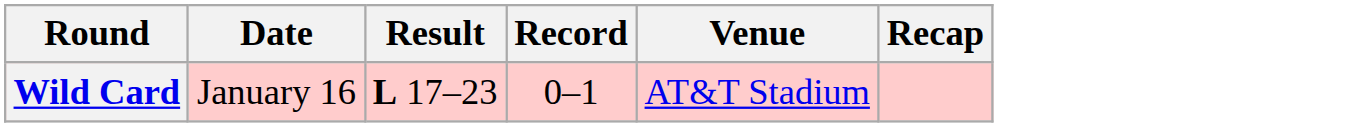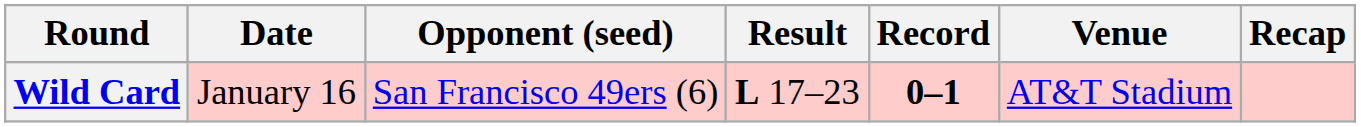+ column: (546, 33)
(571, 91) normal -> (933, 91) bold
